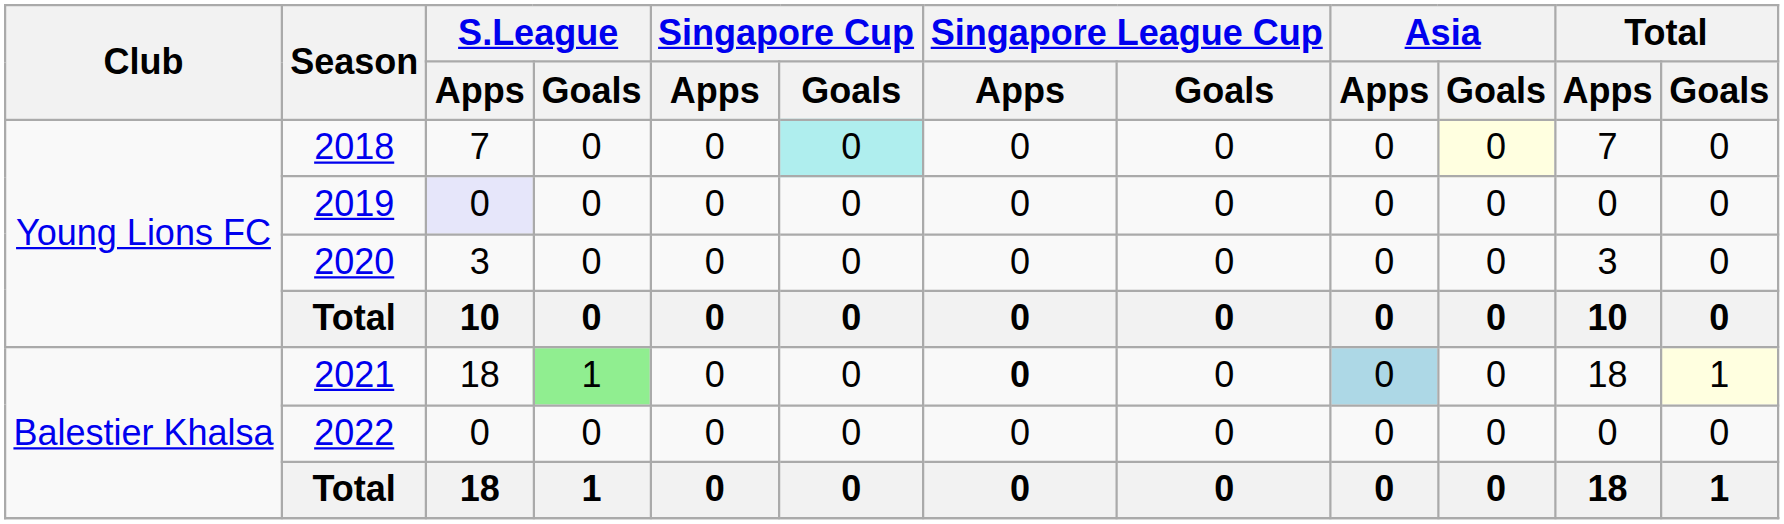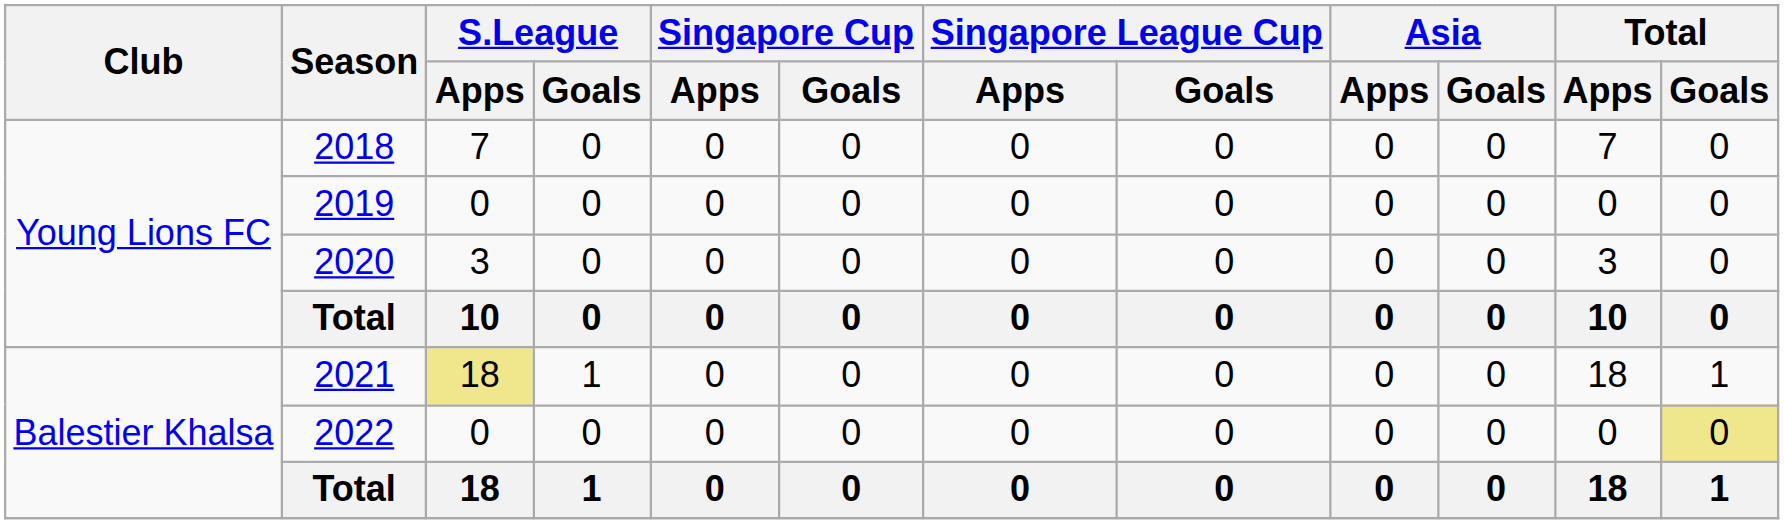(851, 147) paleturquoise background -> (851, 147) no background
(1496, 147) lightyellow background -> (1496, 147) no background
(480, 204) lavender background -> (480, 204) no background
(480, 375) no background -> (480, 375) khaki background
(591, 375) lightgreen background -> (591, 375) no background
(1020, 375) bold -> (1020, 375) normal
(1384, 375) lightblue background -> (1384, 375) no background
(1719, 375) lightyellow background -> (1719, 375) no background
(1719, 432) no background -> (1719, 432) khaki background
